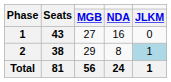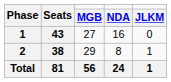(150, 51) lightblue background -> (150, 51) no background
